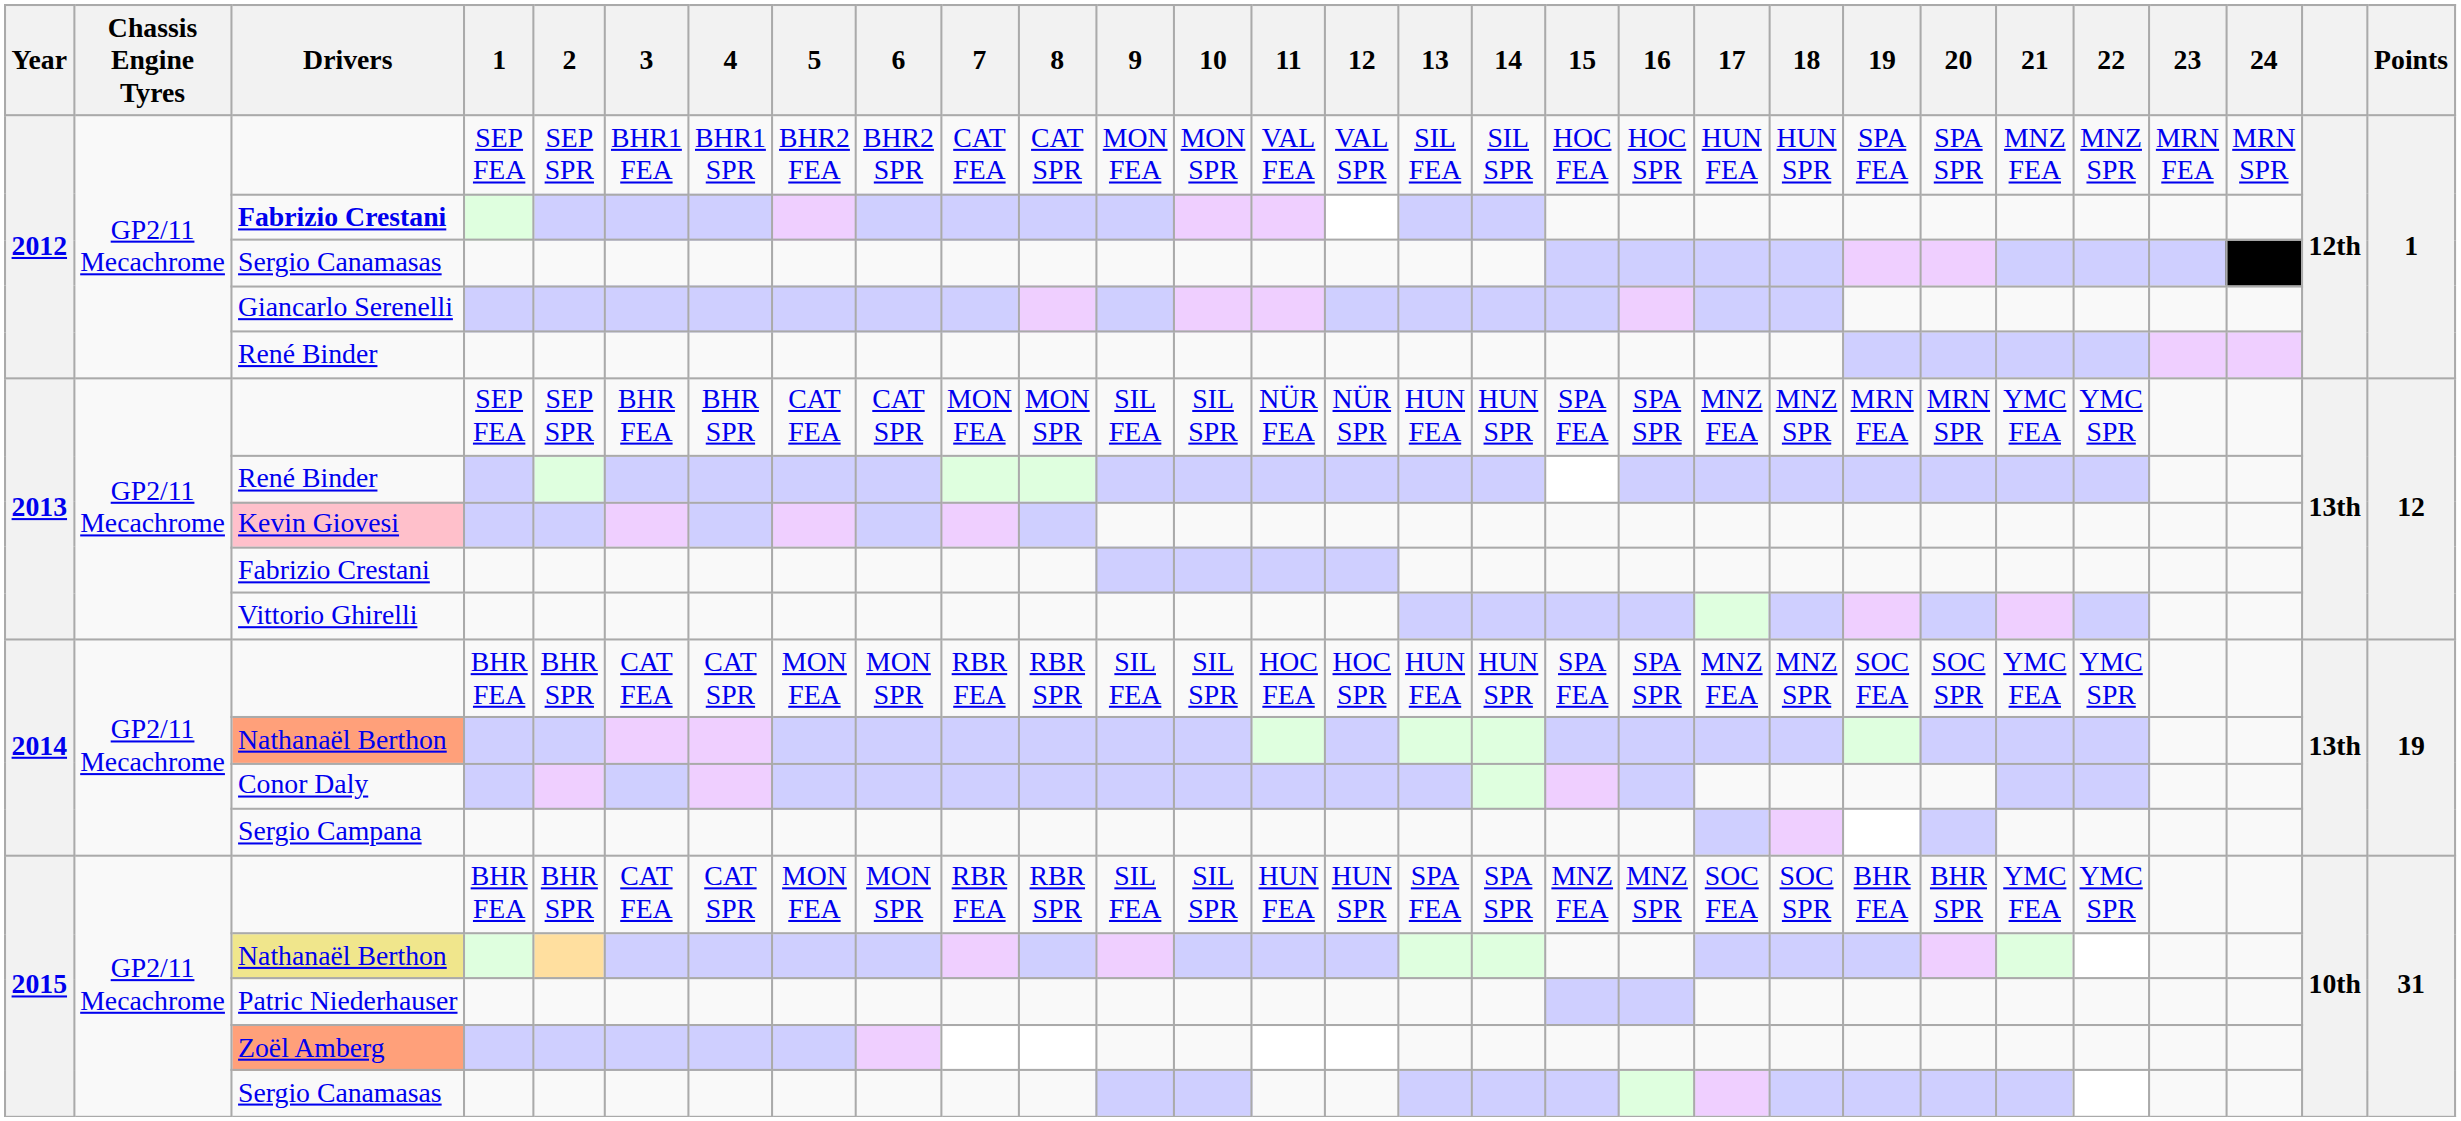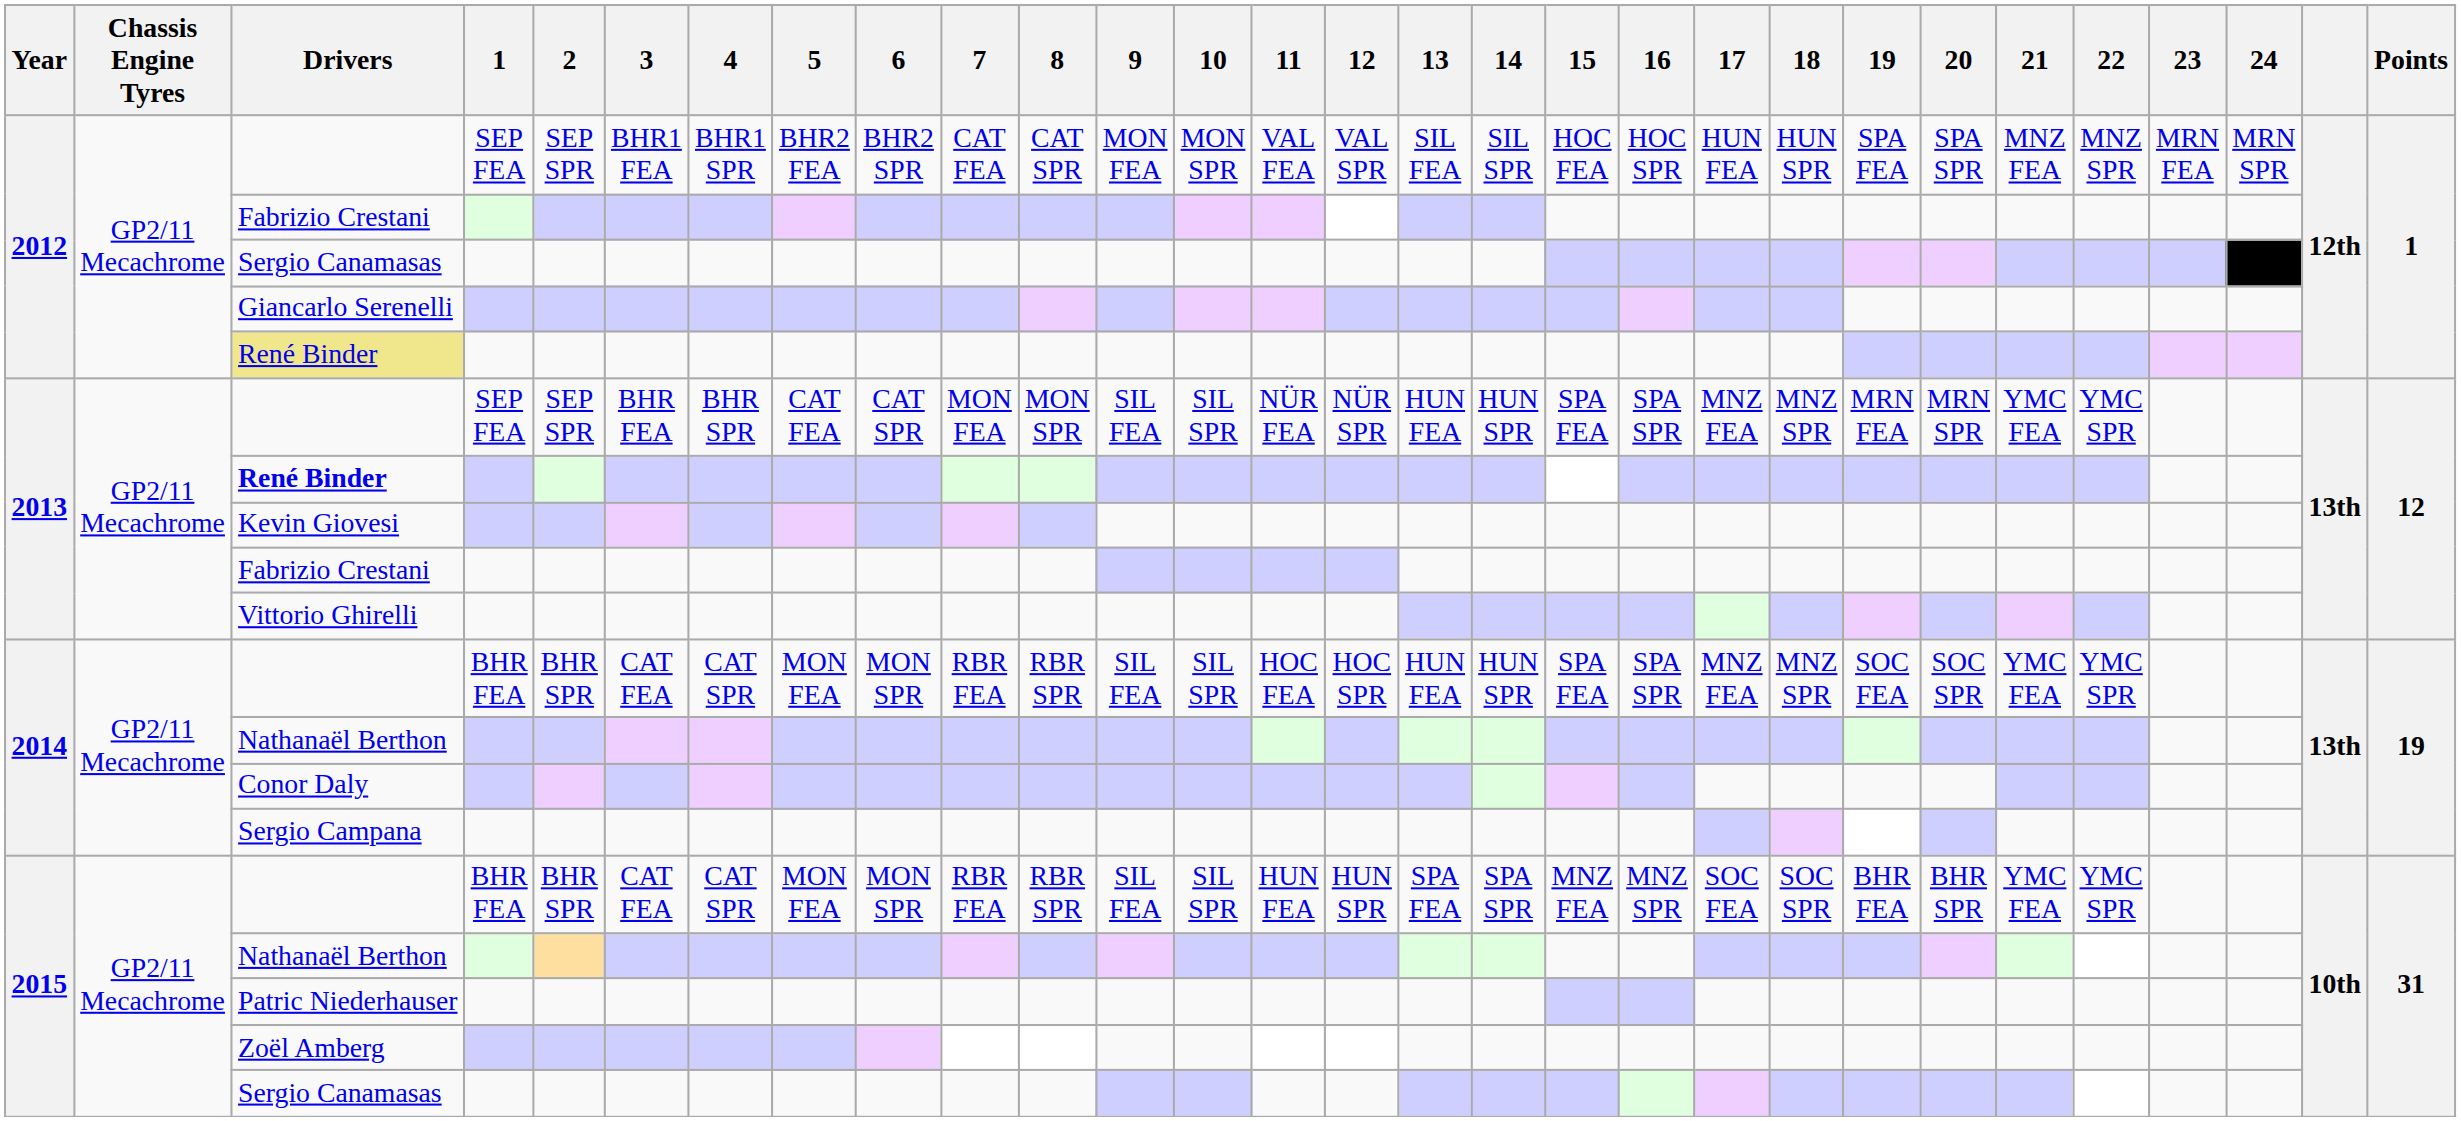(342, 216) bold -> (334, 216) normal
(308, 353) no background -> (308, 353) khaki background
(308, 477) normal -> (312, 477) bold
(319, 523) pink background -> (319, 523) no background
(342, 739) lightsalmon background -> (342, 739) no background
(342, 955) khaki background -> (342, 955) no background
(311, 1046) lightsalmon background -> (311, 1046) no background
